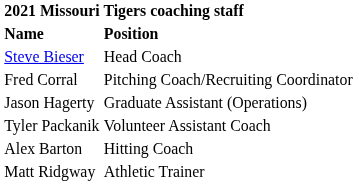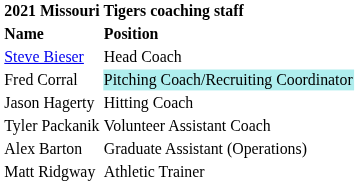(228, 79) no background -> (228, 79) paleturquoise background
(205, 103) Graduate Assistant (Operations) -> (148, 103) Hitting Coach
(148, 149) Hitting Coach -> (205, 149) Graduate Assistant (Operations)
